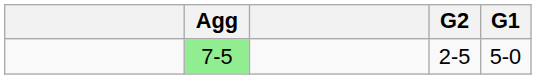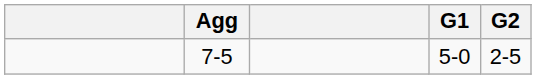columns swapped: (505, 21) <-> (455, 21)
(217, 56) lightgreen background -> (217, 56) no background
